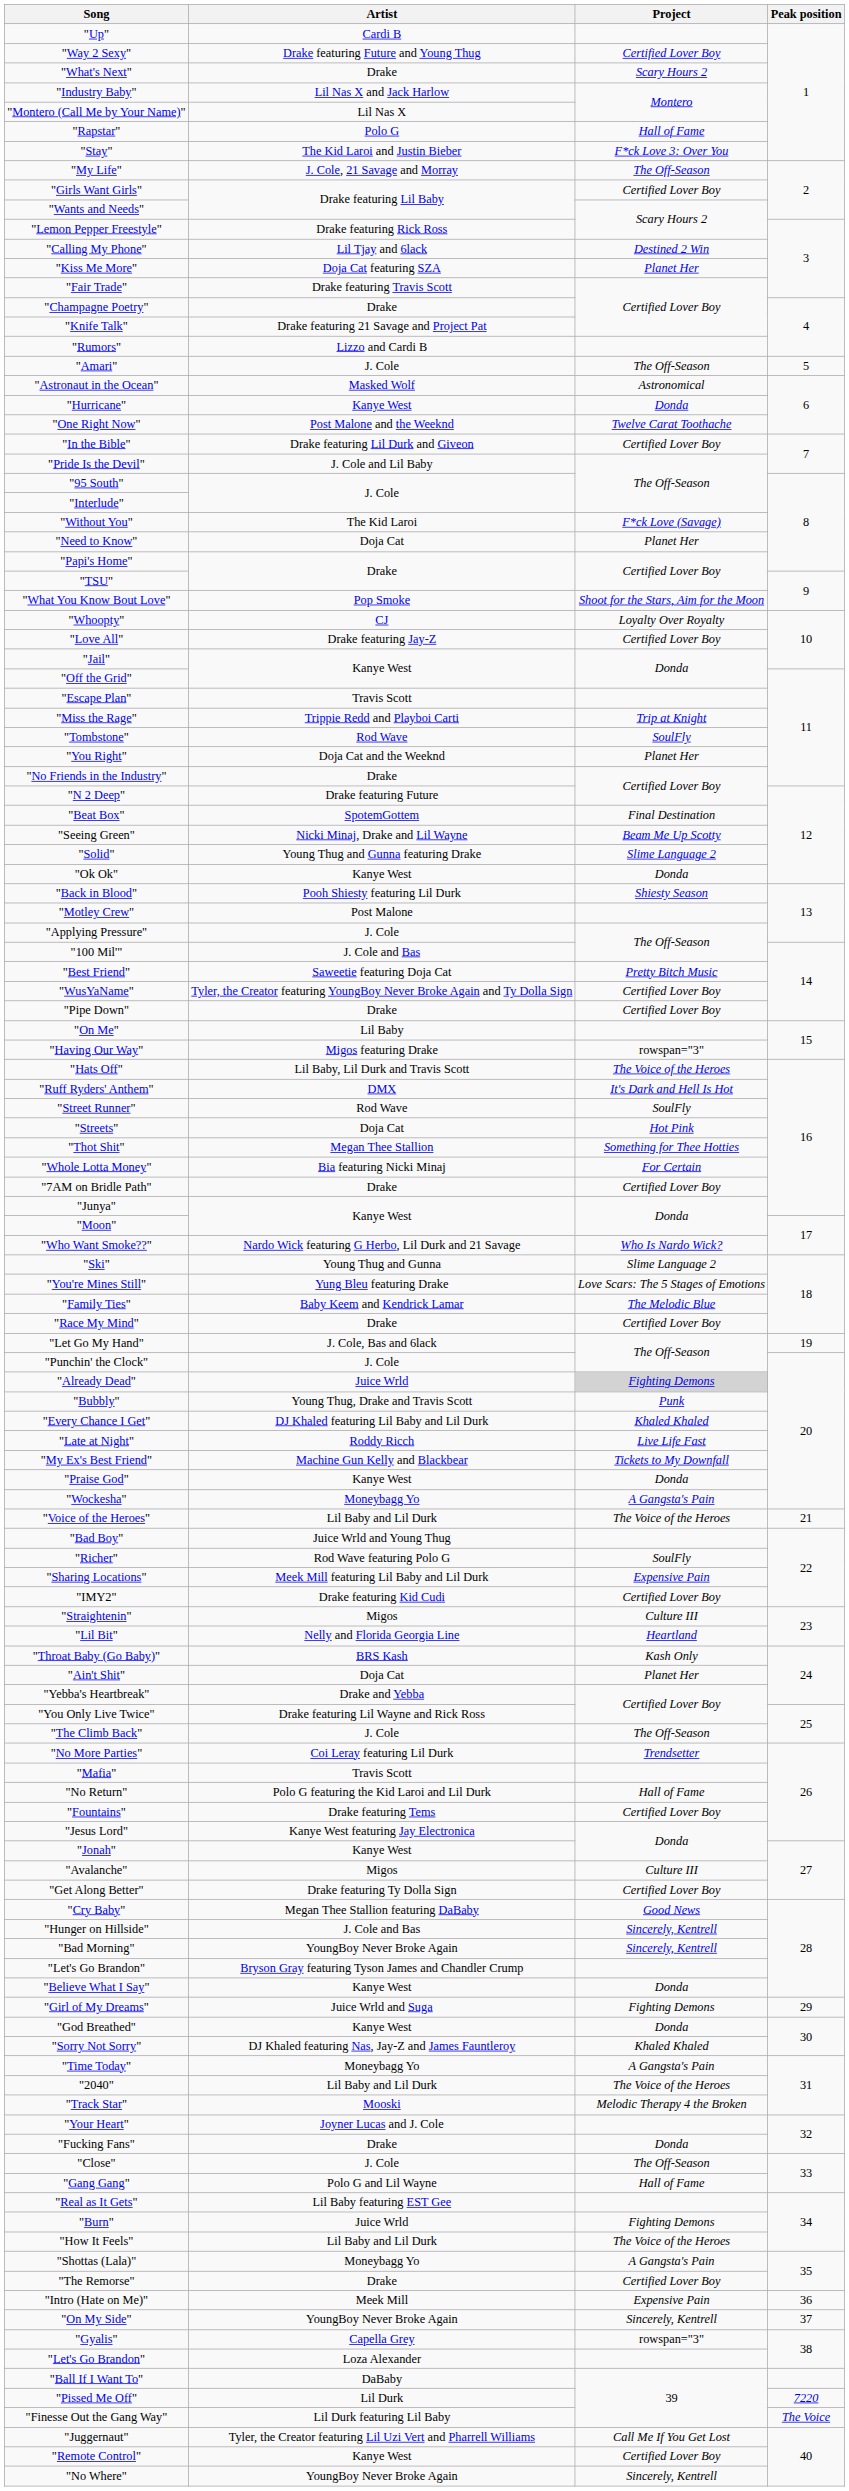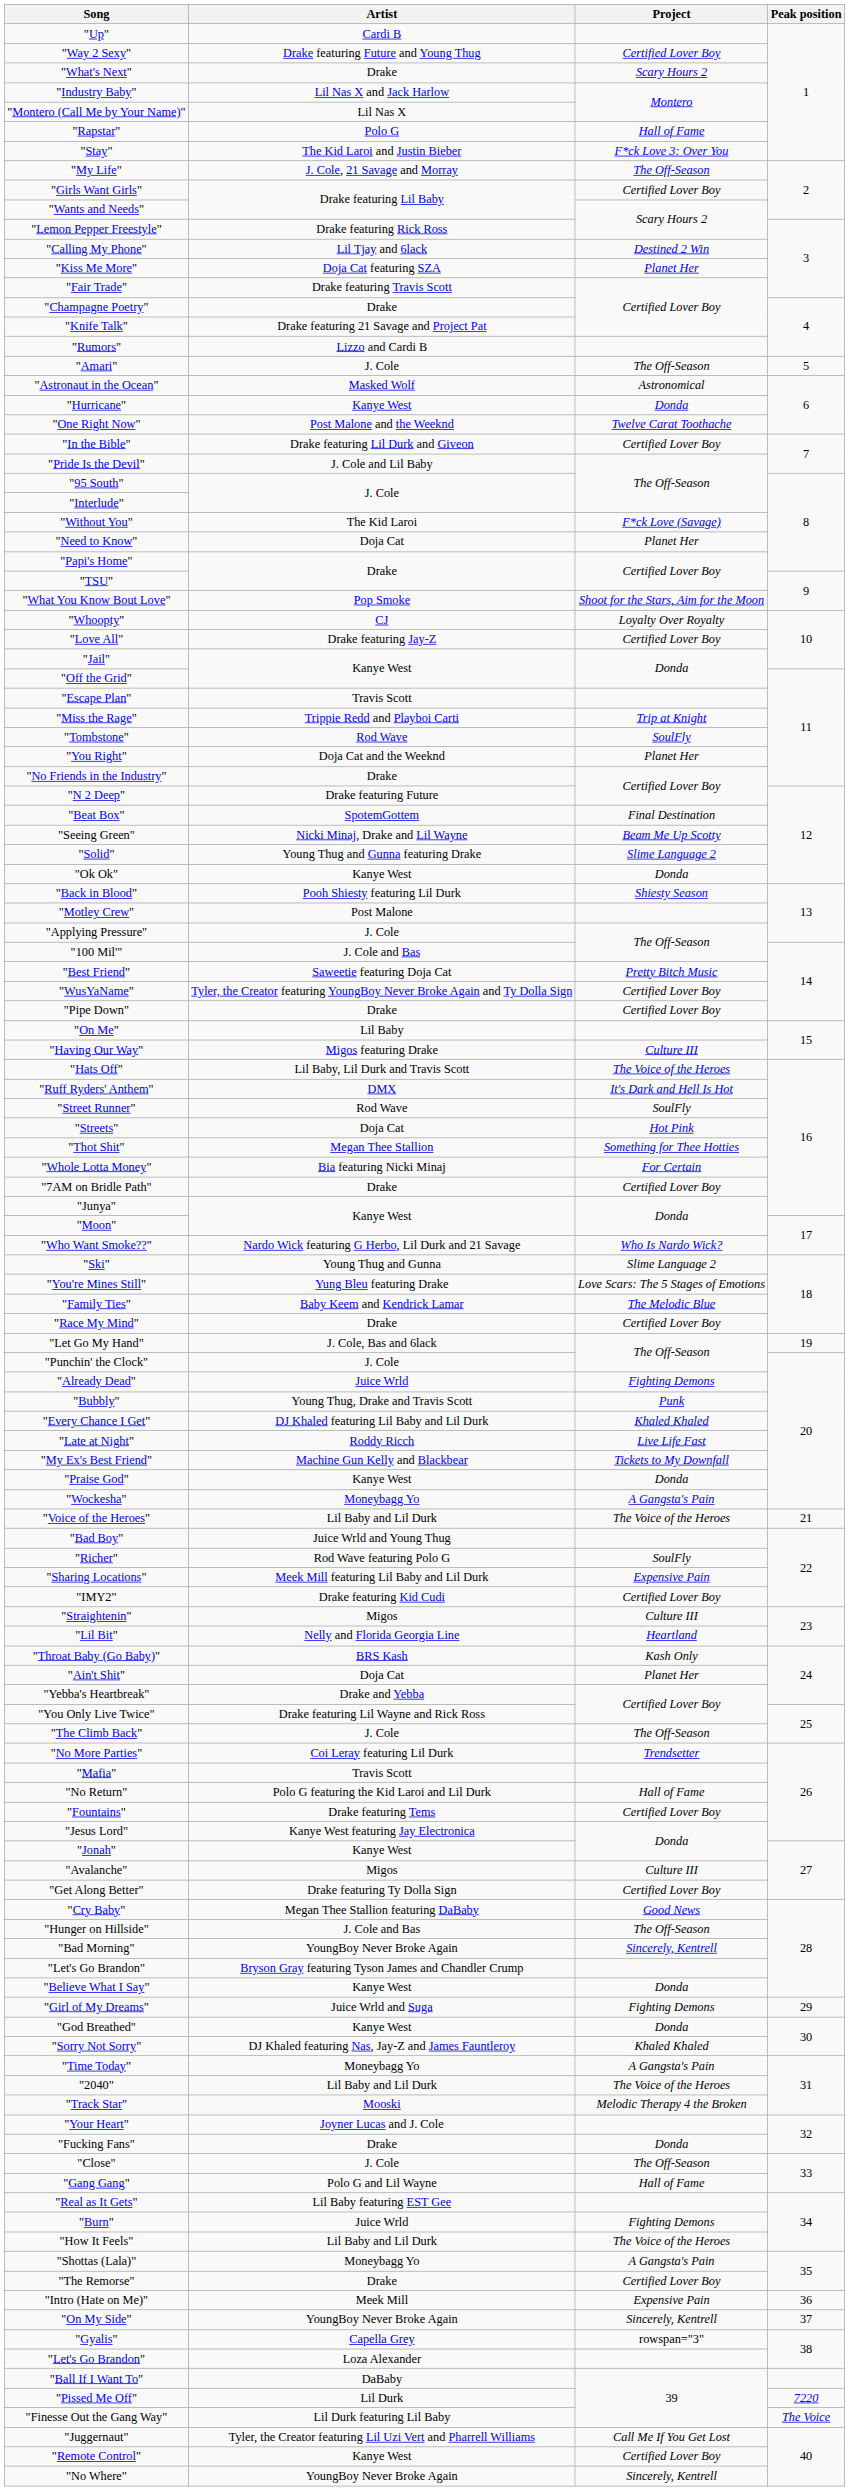(672, 1049) rowspan="3" -> (672, 1049) Culture III
(672, 1381) lightgrey background -> (672, 1381) no background
(672, 1929) Sincerely, Kentrell -> (672, 1929) The Off-Season
